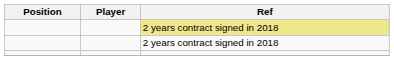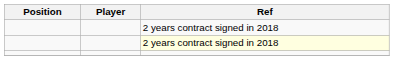(211, 27) khaki background -> (211, 27) no background
(211, 43) no background -> (211, 43) lightyellow background
